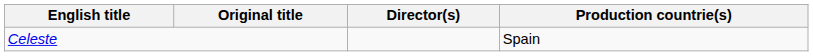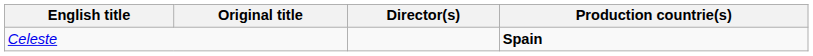(521, 39) normal -> (523, 39) bold
